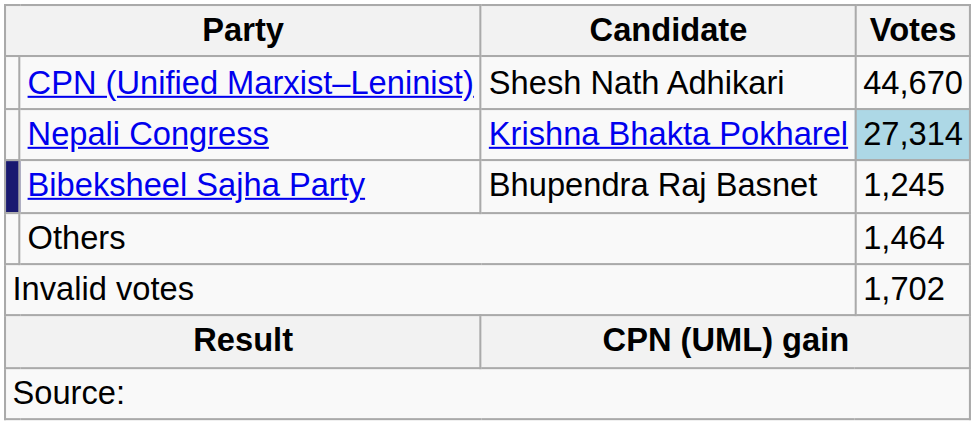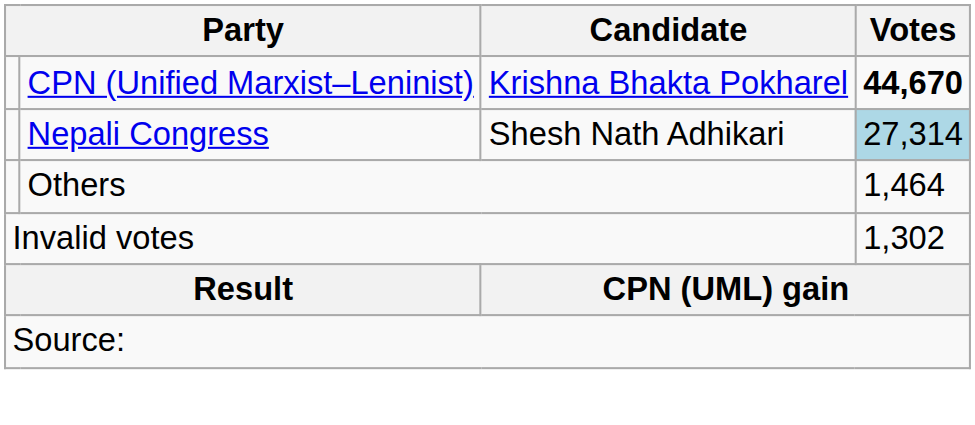(637, 82) Shesh Nath Adhikari -> (668, 82) Krishna Bhakta Pokharel
(913, 82) normal -> (913, 82) bold
(668, 133) Krishna Bhakta Pokharel -> (637, 133) Shesh Nath Adhikari
- row: (196, 185)
(904, 289) 1,702 -> (904, 237) 1,302
